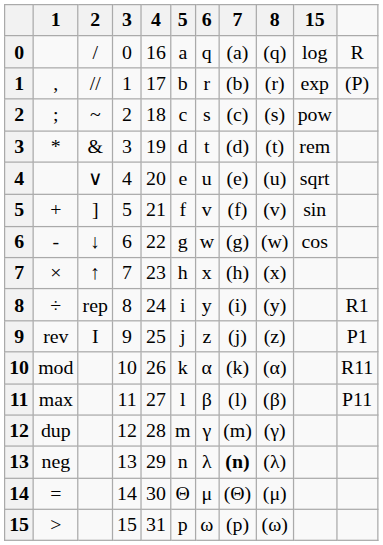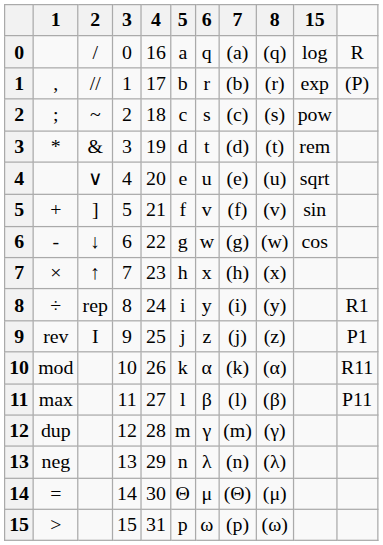(237, 461) bold -> (237, 461) normal
